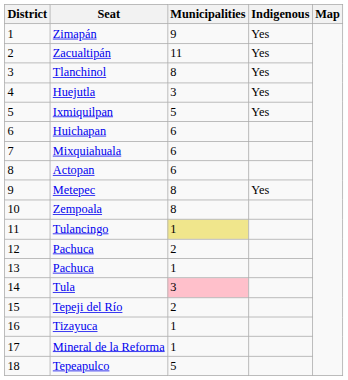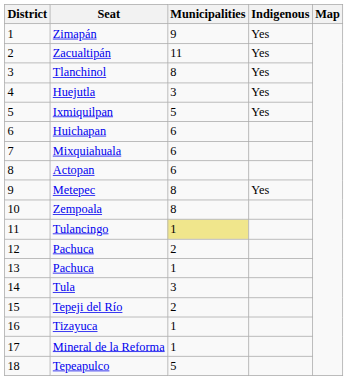(173, 287) pink background -> (173, 287) no background
